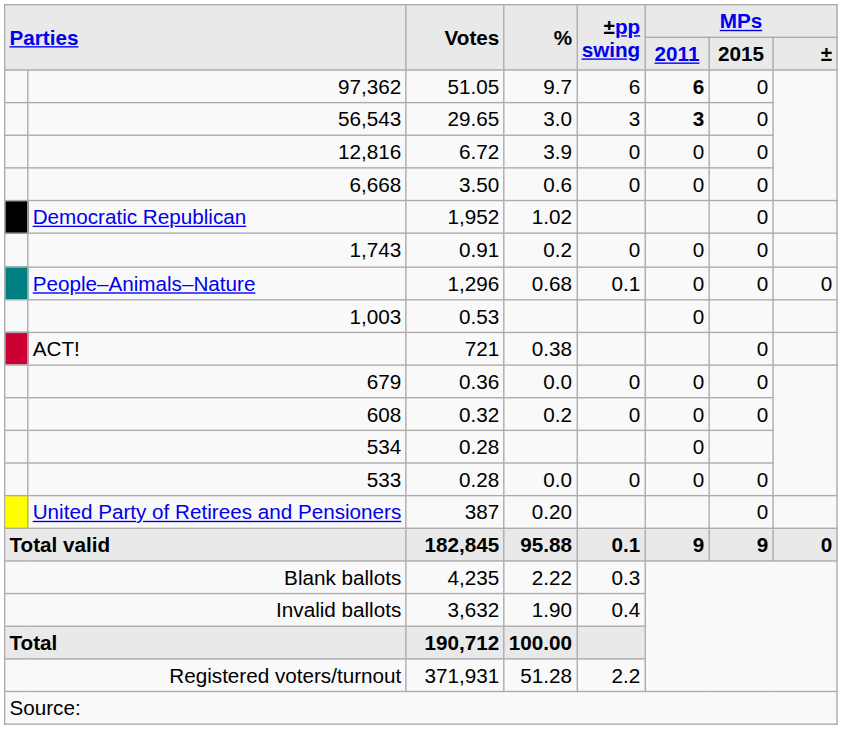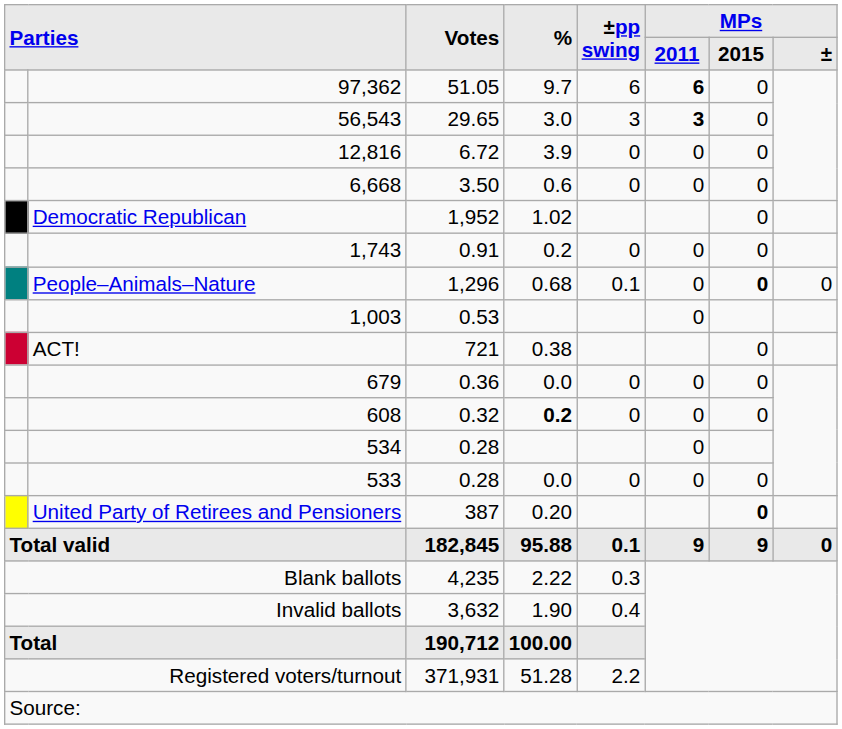(762, 283) normal -> (762, 283) bold
(558, 414) normal -> (558, 414) bold
(762, 512) normal -> (762, 512) bold
